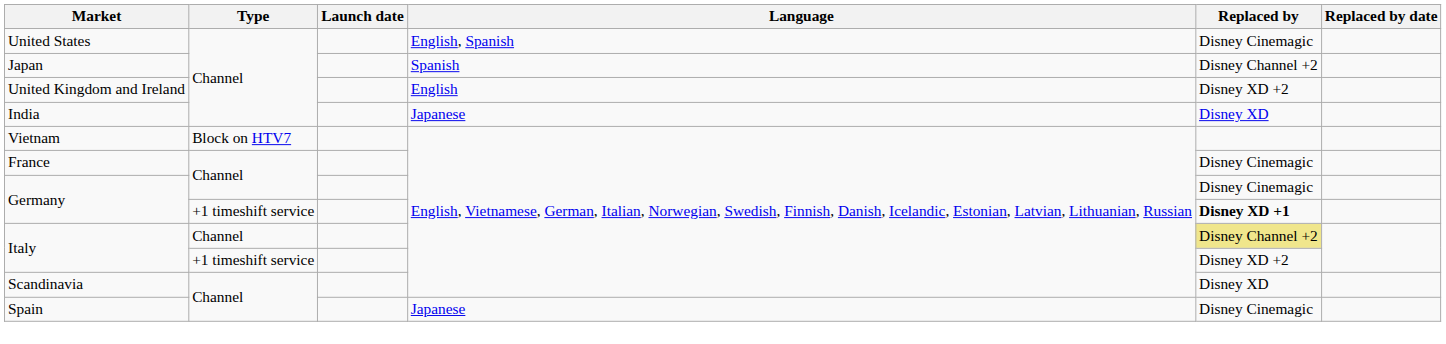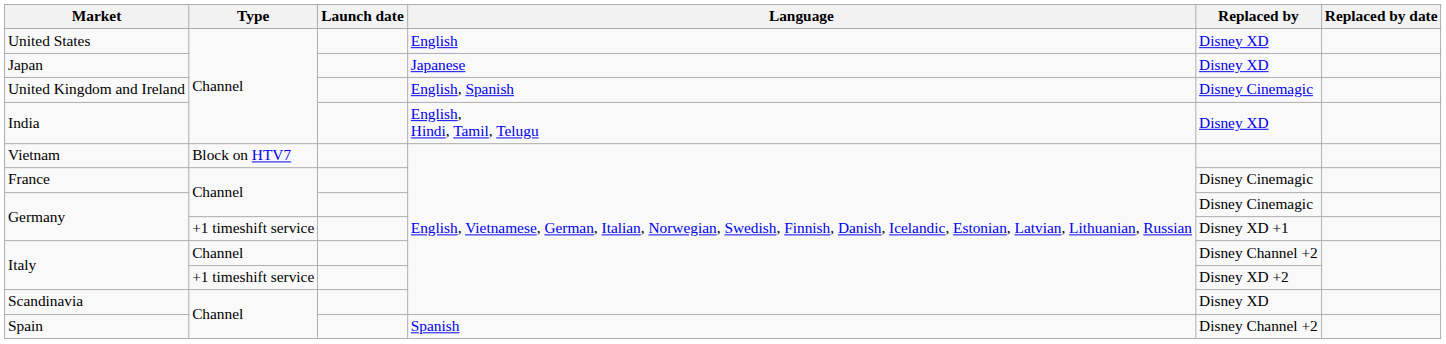(462, 41) English, Spanish -> (434, 41) English
(1256, 41) Disney Cinemagic -> (1234, 41) Disney XD
(435, 65) Spanish -> (438, 65) Japanese
(1258, 65) Disney Channel +2 -> (1234, 65) Disney XD
(434, 89) English -> (462, 89) English, Spanish
(1244, 89) Disney XD +2 -> (1256, 89) Disney Cinemagic
(438, 114) Japanese -> (475, 122) English, Hindi, Tamil, Telugu
(1244, 211) bold -> (1244, 228) normal
(1258, 235) khaki background -> (1258, 253) no background
(438, 308) Japanese -> (435, 326) Spanish
(1256, 308) Disney Cinemagic -> (1258, 326) Disney Channel +2
